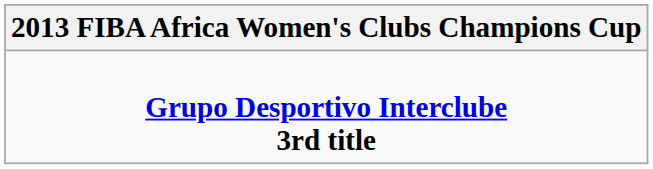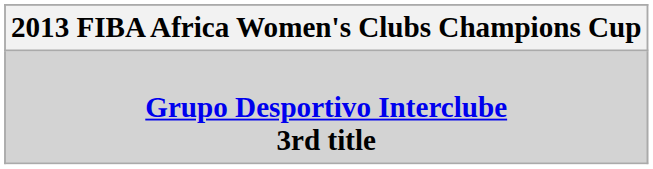(326, 122) no background -> (326, 122) lightgrey background
